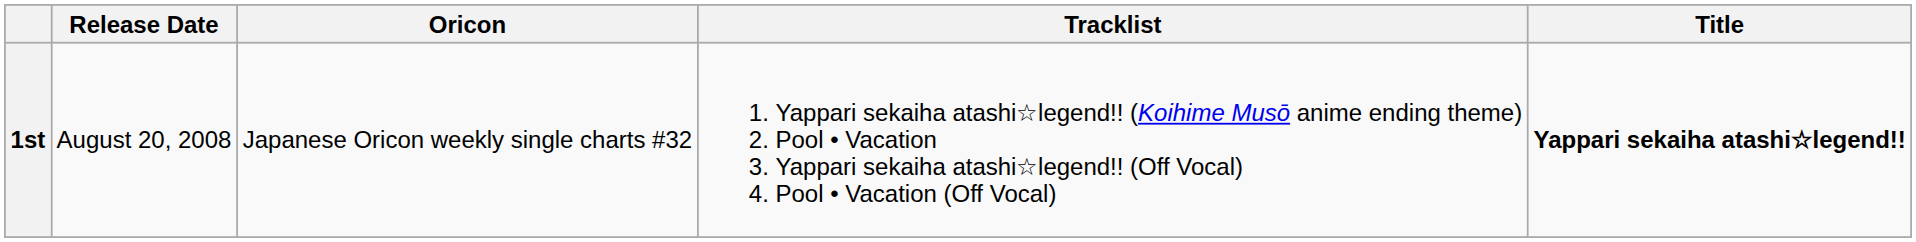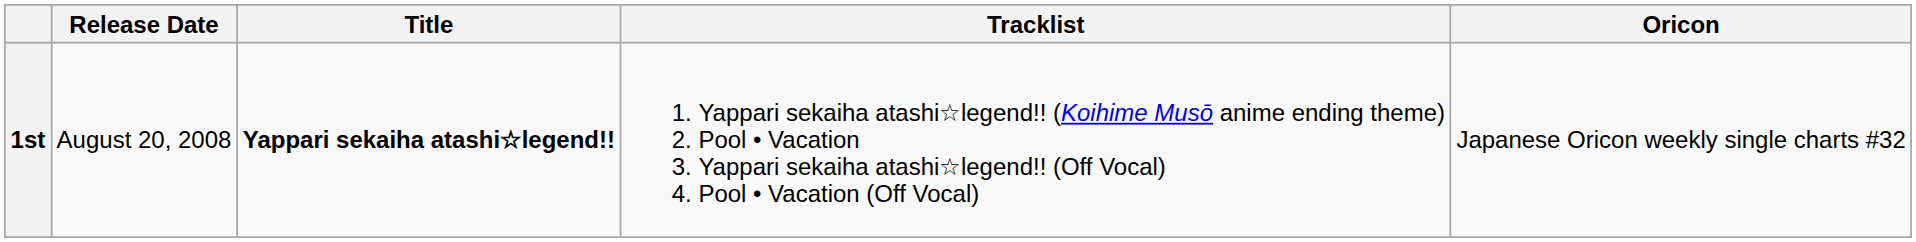columns swapped: (1720, 24) <-> (467, 24)
